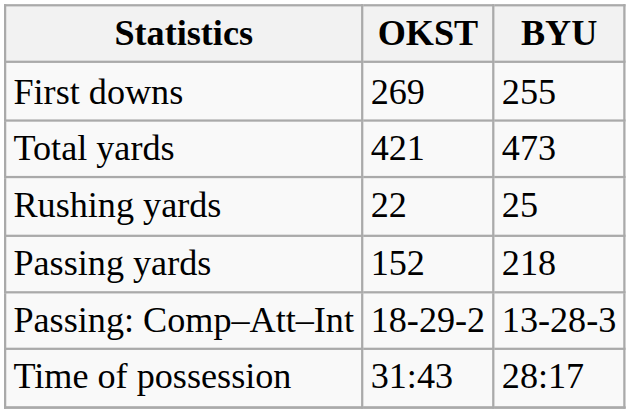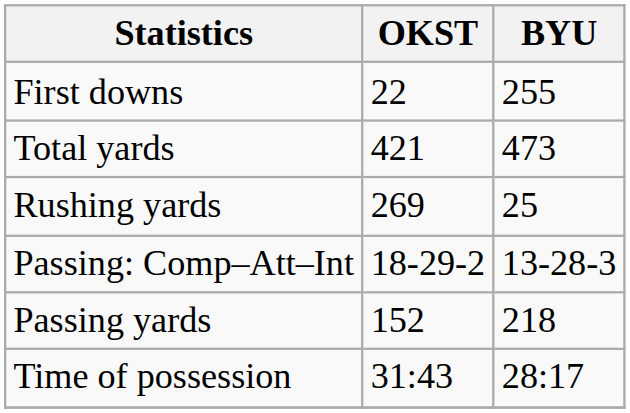(398, 90) 269 -> (389, 90) 22
(389, 205) 22 -> (398, 205) 269
rows swapped: (112, 262) <-> (184, 320)
